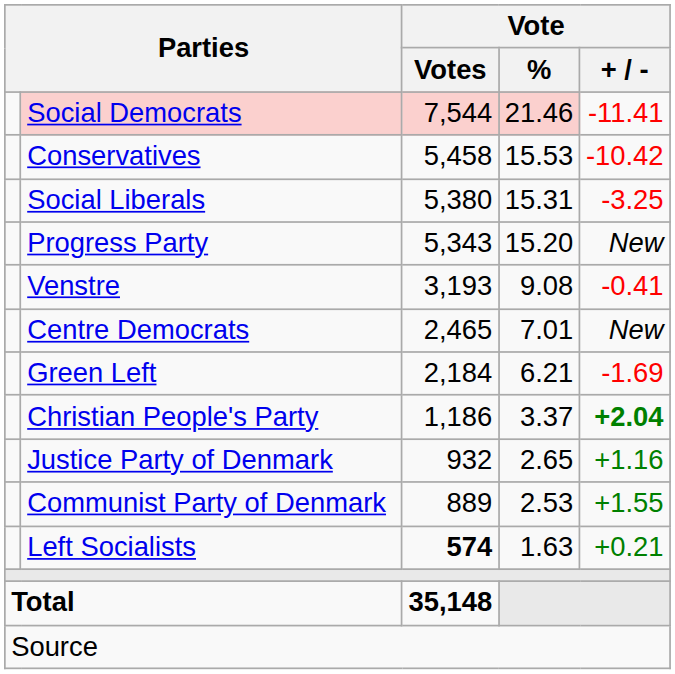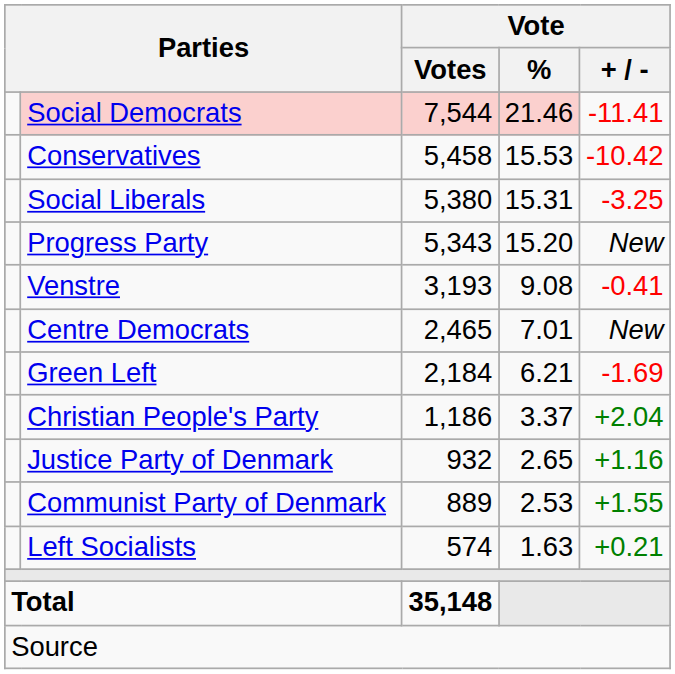(629, 416) bold -> (629, 416) normal
(469, 546) bold -> (469, 546) normal
